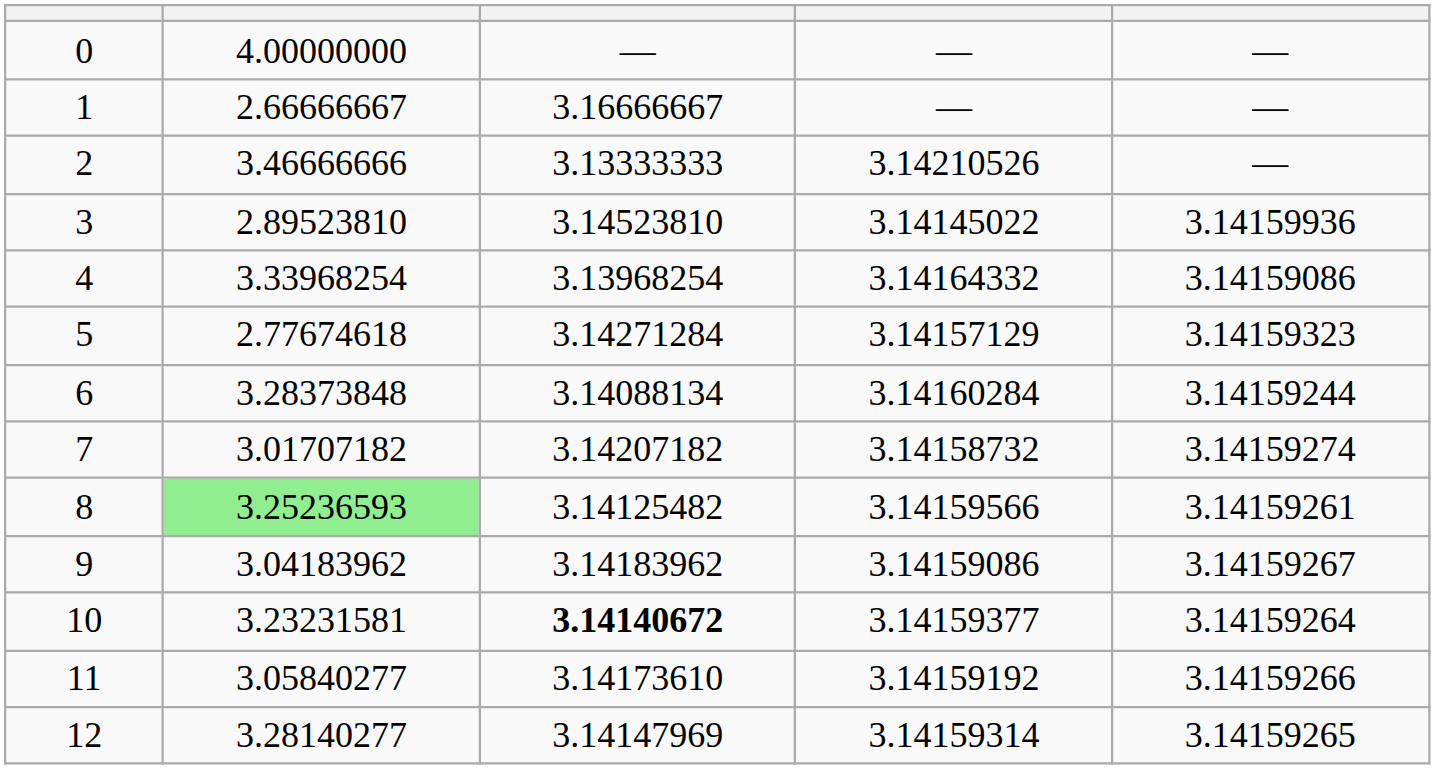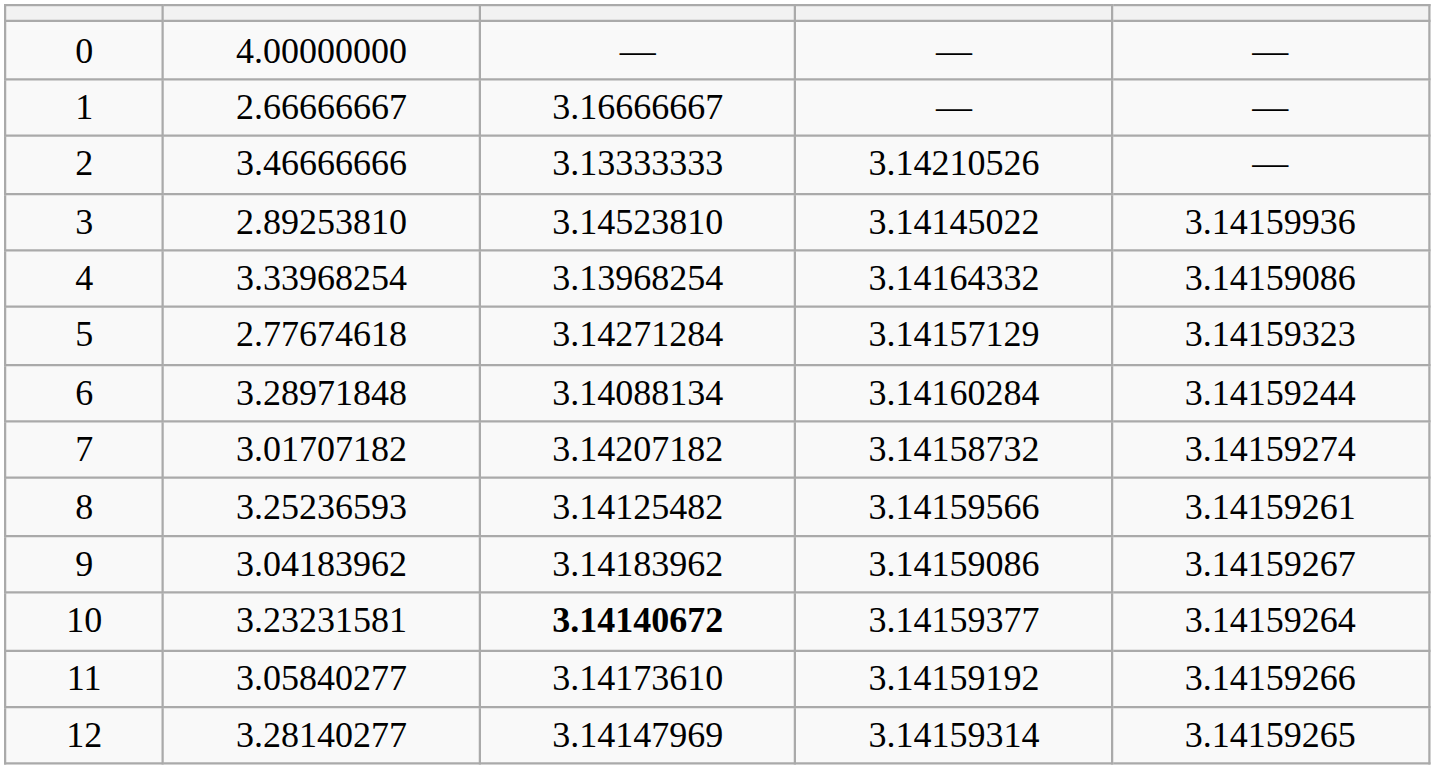(321, 220) 2.89523810 -> (321, 220) 2.89253810
(321, 392) 3.28373848 -> (321, 392) 3.28971848
(321, 506) lightgreen background -> (321, 506) no background
